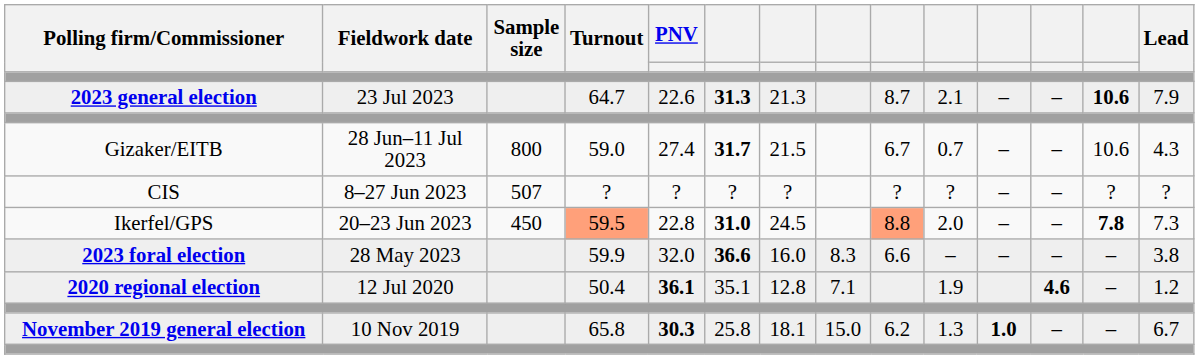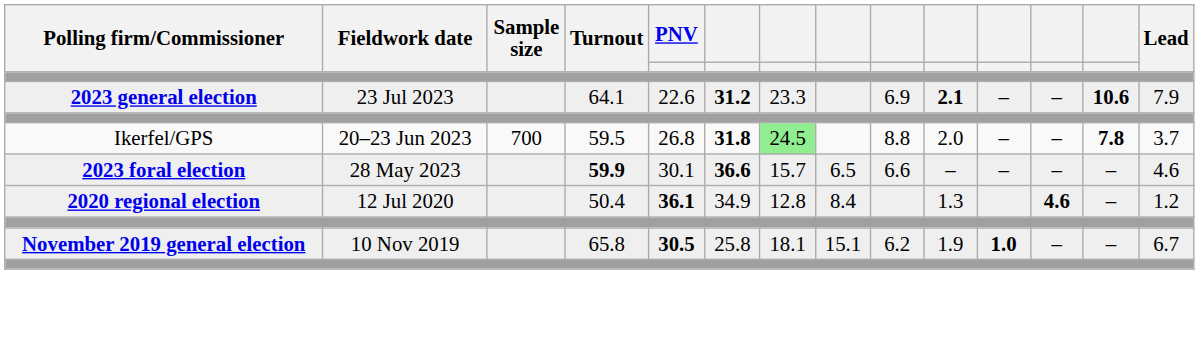(607, 97) 64.7 -> (607, 97) 64.1
(732, 97) 31.3 -> (732, 97) 31.2
(788, 97) 21.3 -> (788, 97) 23.3
(897, 97) 8.7 -> (897, 97) 6.9
(950, 97) normal -> (950, 97) bold
- row: (164, 149)
- row: (164, 192)
(526, 223) 450 -> (526, 138) 700
(607, 223) lightsalmon background -> (607, 138) no background
(676, 223) 22.8 -> (676, 138) 26.8
(732, 223) 31.0 -> (732, 138) 31.8
(788, 223) no background -> (788, 138) lightgreen background
(897, 223) lightsalmon background -> (897, 138) no background
(1166, 223) 7.3 -> (1166, 138) 3.7
(607, 255) normal -> (607, 170) bold
(676, 255) 32.0 -> (676, 170) 30.1
(788, 255) 16.0 -> (788, 170) 15.7
(843, 255) 8.3 -> (843, 170) 6.5
(1166, 255) 3.8 -> (1166, 170) 4.6
(732, 286) 35.1 -> (732, 201) 34.9
(843, 286) 7.1 -> (843, 201) 8.4
(950, 286) 1.9 -> (950, 201) 1.3
(676, 328) 30.3 -> (676, 243) 30.5
(843, 328) 15.0 -> (843, 243) 15.1
(950, 328) 1.3 -> (950, 243) 1.9
